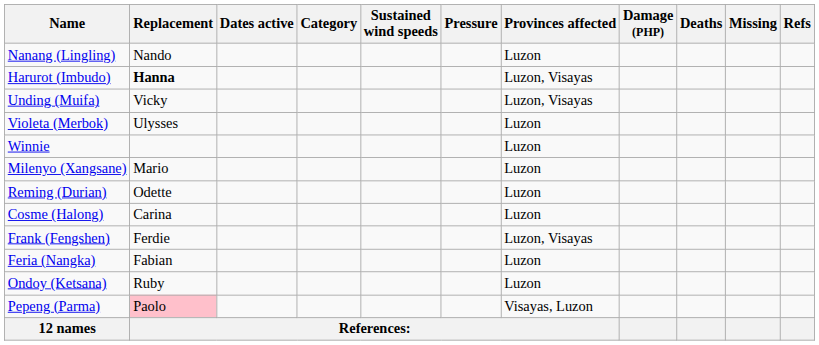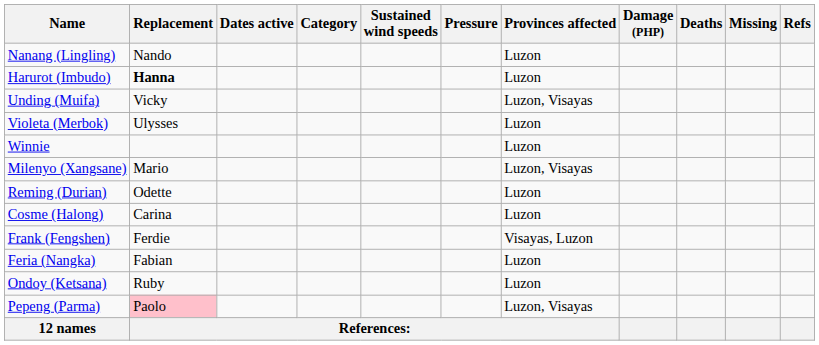(548, 77) Luzon, Visayas -> (523, 77) Luzon
(523, 169) Luzon -> (548, 169) Luzon, Visayas
(548, 237) Luzon, Visayas -> (549, 237) Visayas, Luzon
(549, 306) Visayas, Luzon -> (548, 306) Luzon, Visayas
